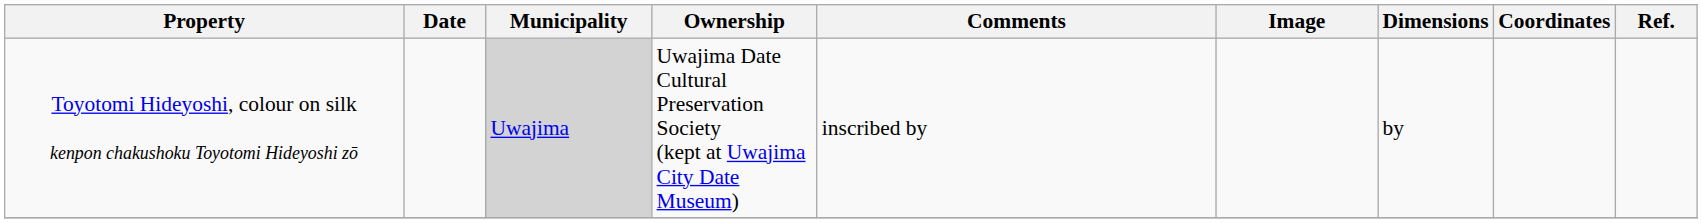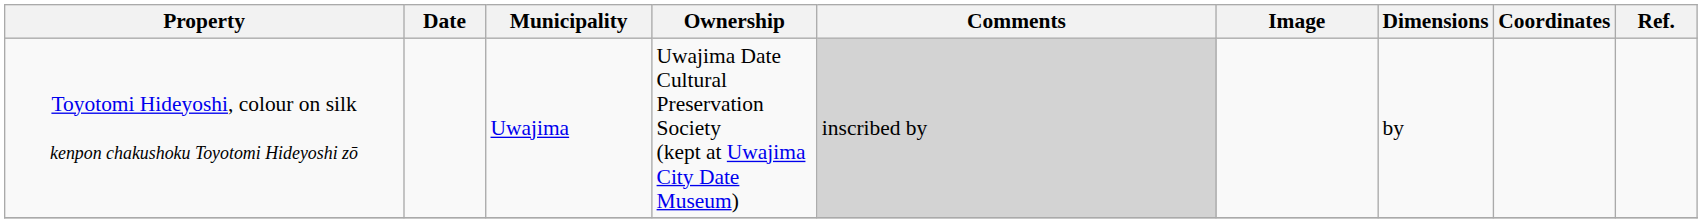(530, 127) lightgrey background -> (530, 127) no background
(875, 127) no background -> (875, 127) lightgrey background
